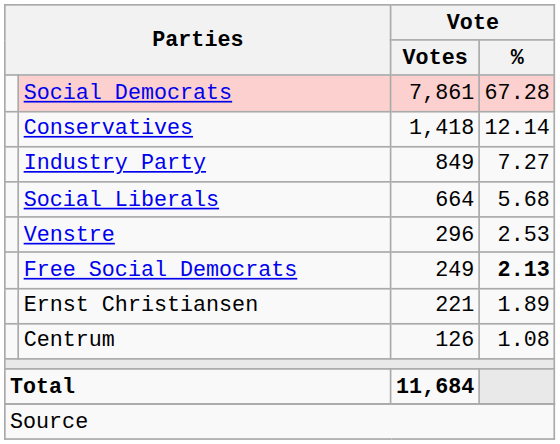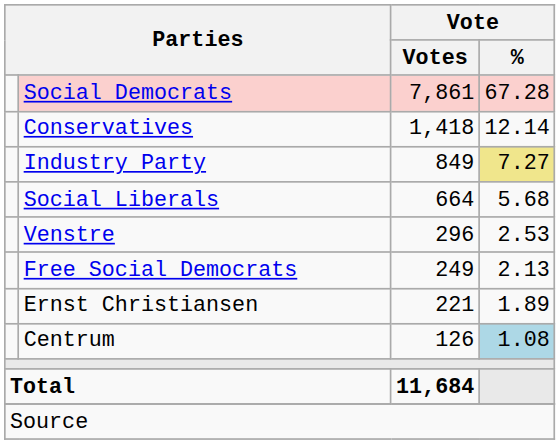(524, 164) no background -> (524, 164) khaki background
(524, 270) bold -> (524, 270) normal
(524, 341) no background -> (524, 341) lightblue background
